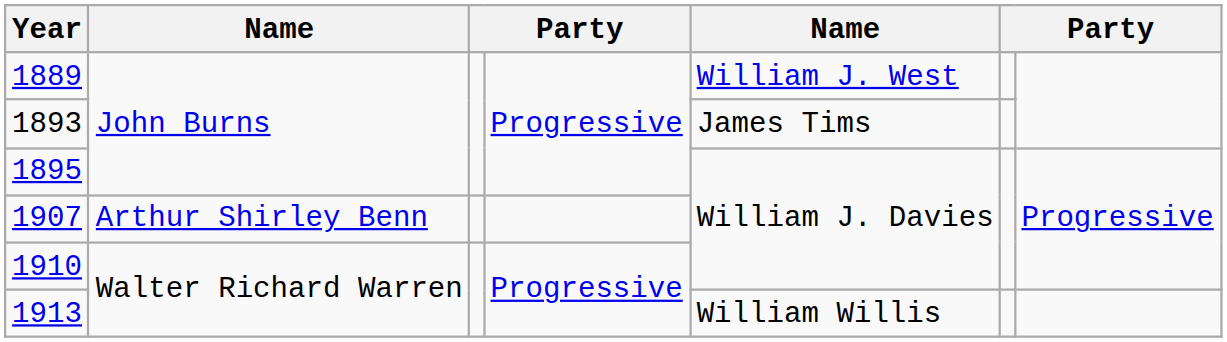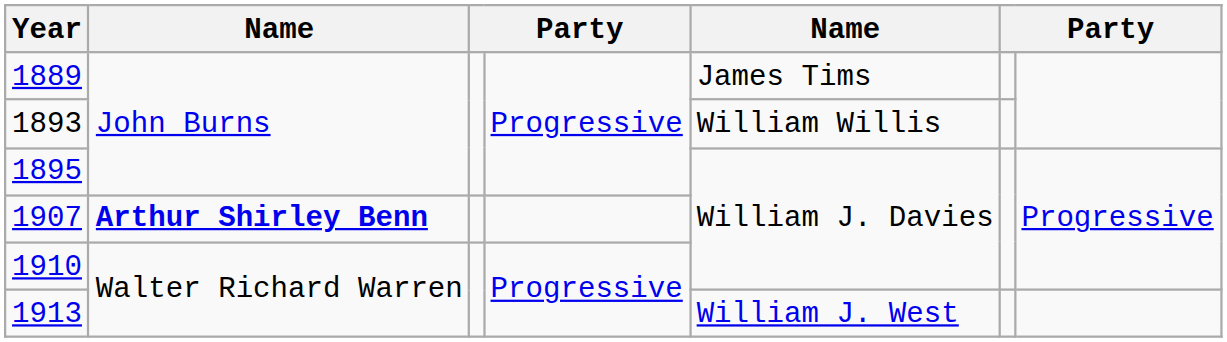(828, 76) William J. West -> (784, 76) James Tims
(784, 124) James Tims -> (819, 124) William Willis
(262, 219) normal -> (262, 219) bold
(819, 314) William Willis -> (828, 314) William J. West
